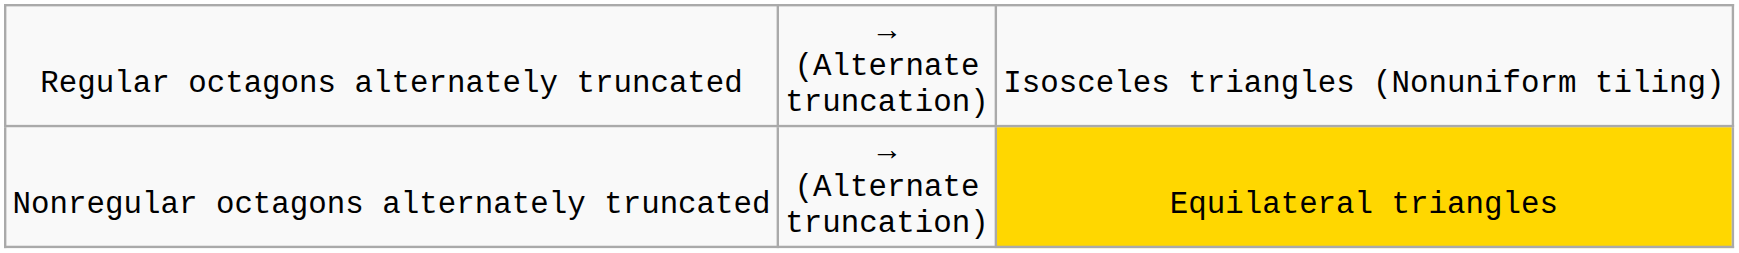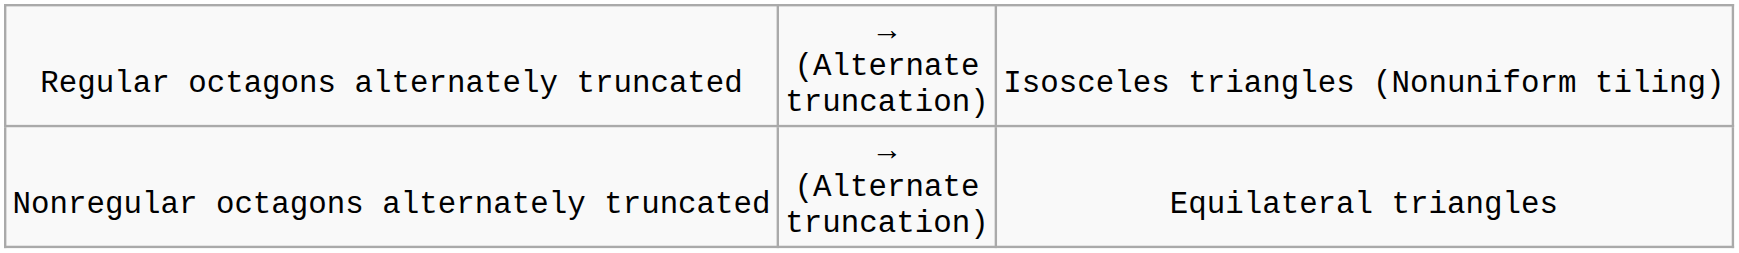(1364, 205) gold background -> (1364, 205) no background
